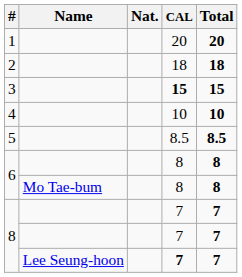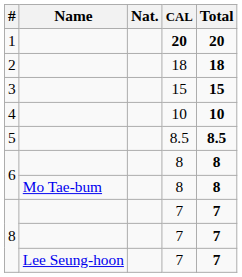(179, 41) normal -> (179, 41) bold
(179, 89) bold -> (179, 89) normal
(179, 260) bold -> (179, 260) normal
